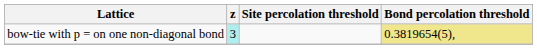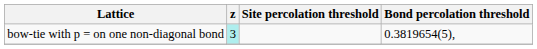(420, 34) khaki background -> (420, 34) no background
